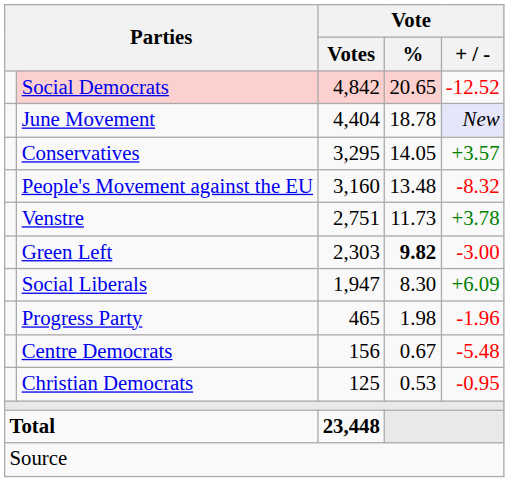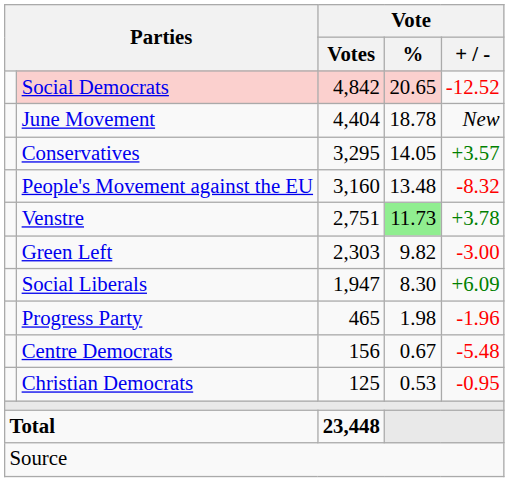(481, 119) lavender background -> (481, 119) no background
(413, 218) no background -> (413, 218) lightgreen background
(418, 251) bold -> (418, 251) normal
